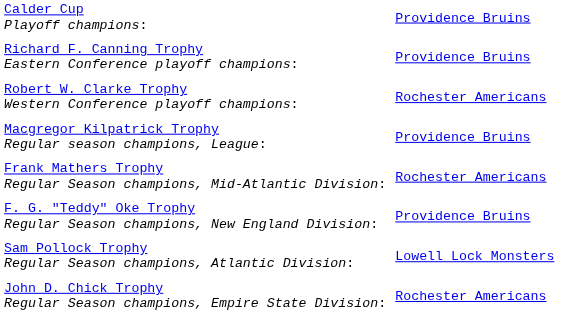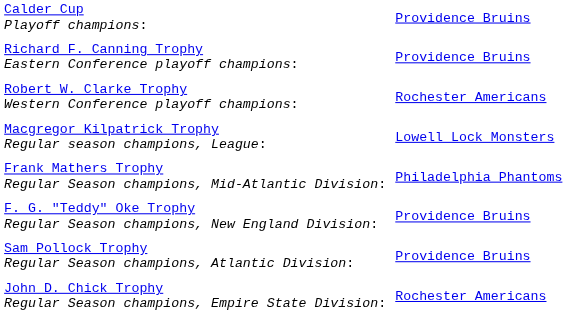(463, 137) Providence Bruins -> (475, 137) Lowell Lock Monsters
(471, 177) Rochester Americans -> (479, 177) Philadelphia Phantoms
(475, 256) Lowell Lock Monsters -> (463, 256) Providence Bruins
